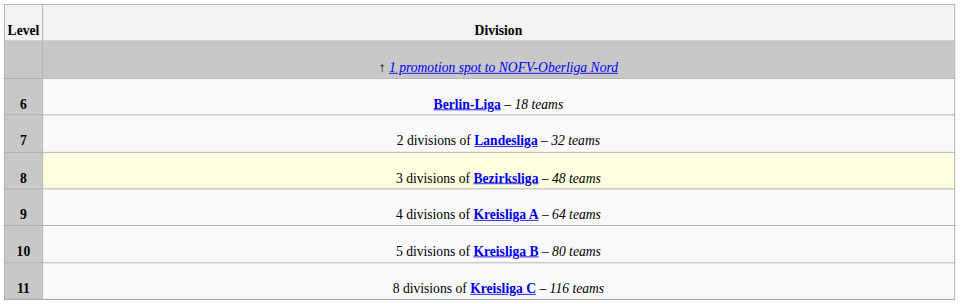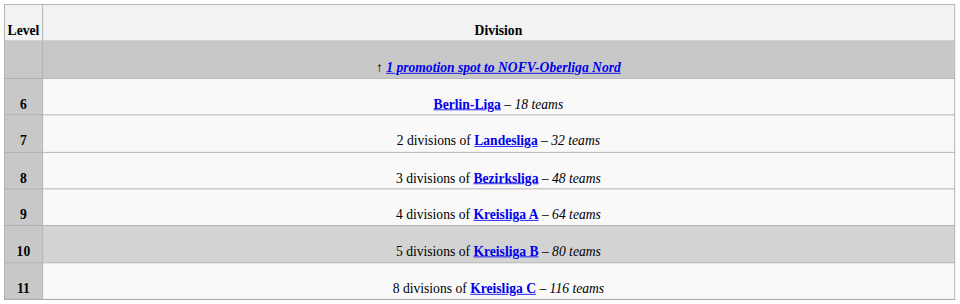(498, 67) normal -> (498, 67) bold
(498, 178) lightyellow background -> (498, 178) no background
(498, 251) no background -> (498, 251) lightgrey background
